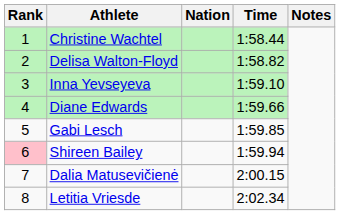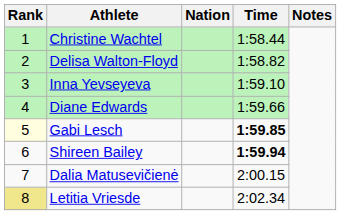(25, 130) no background -> (25, 130) lightyellow background
(261, 130) normal -> (261, 130) bold
(25, 152) pink background -> (25, 152) no background
(261, 152) normal -> (261, 152) bold
(25, 198) no background -> (25, 198) khaki background
